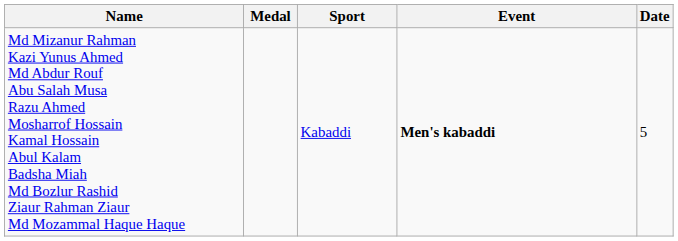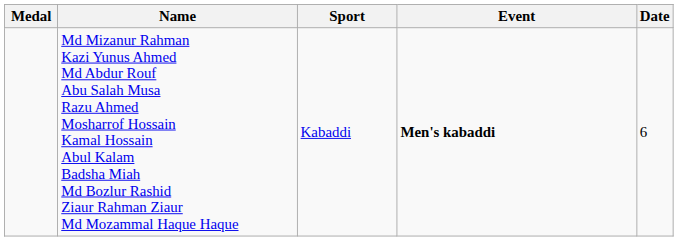columns swapped: (270, 16) <-> (124, 16)
(644, 131) 5 -> (644, 131) 6
